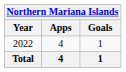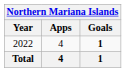(100, 43) normal -> (100, 43) bold
